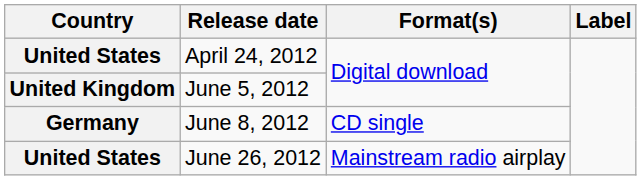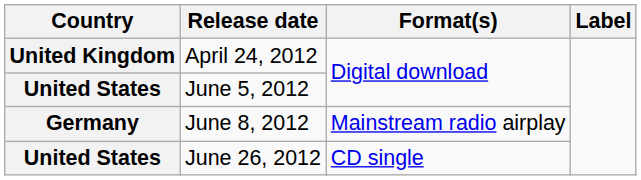(92, 55) United States -> (92, 55) United Kingdom
(92, 89) United Kingdom -> (92, 89) United States
(377, 123) CD single -> (448, 123) Mainstream radio airplay
(448, 157) Mainstream radio airplay -> (377, 157) CD single
